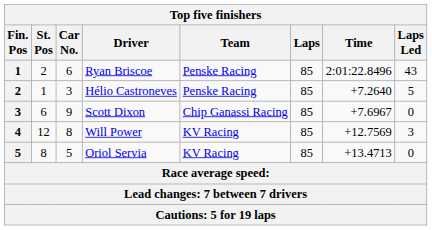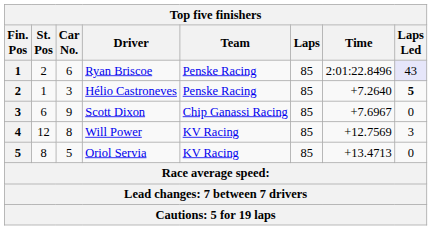(411, 70) no background -> (411, 70) lavender background
(411, 91) normal -> (411, 91) bold
